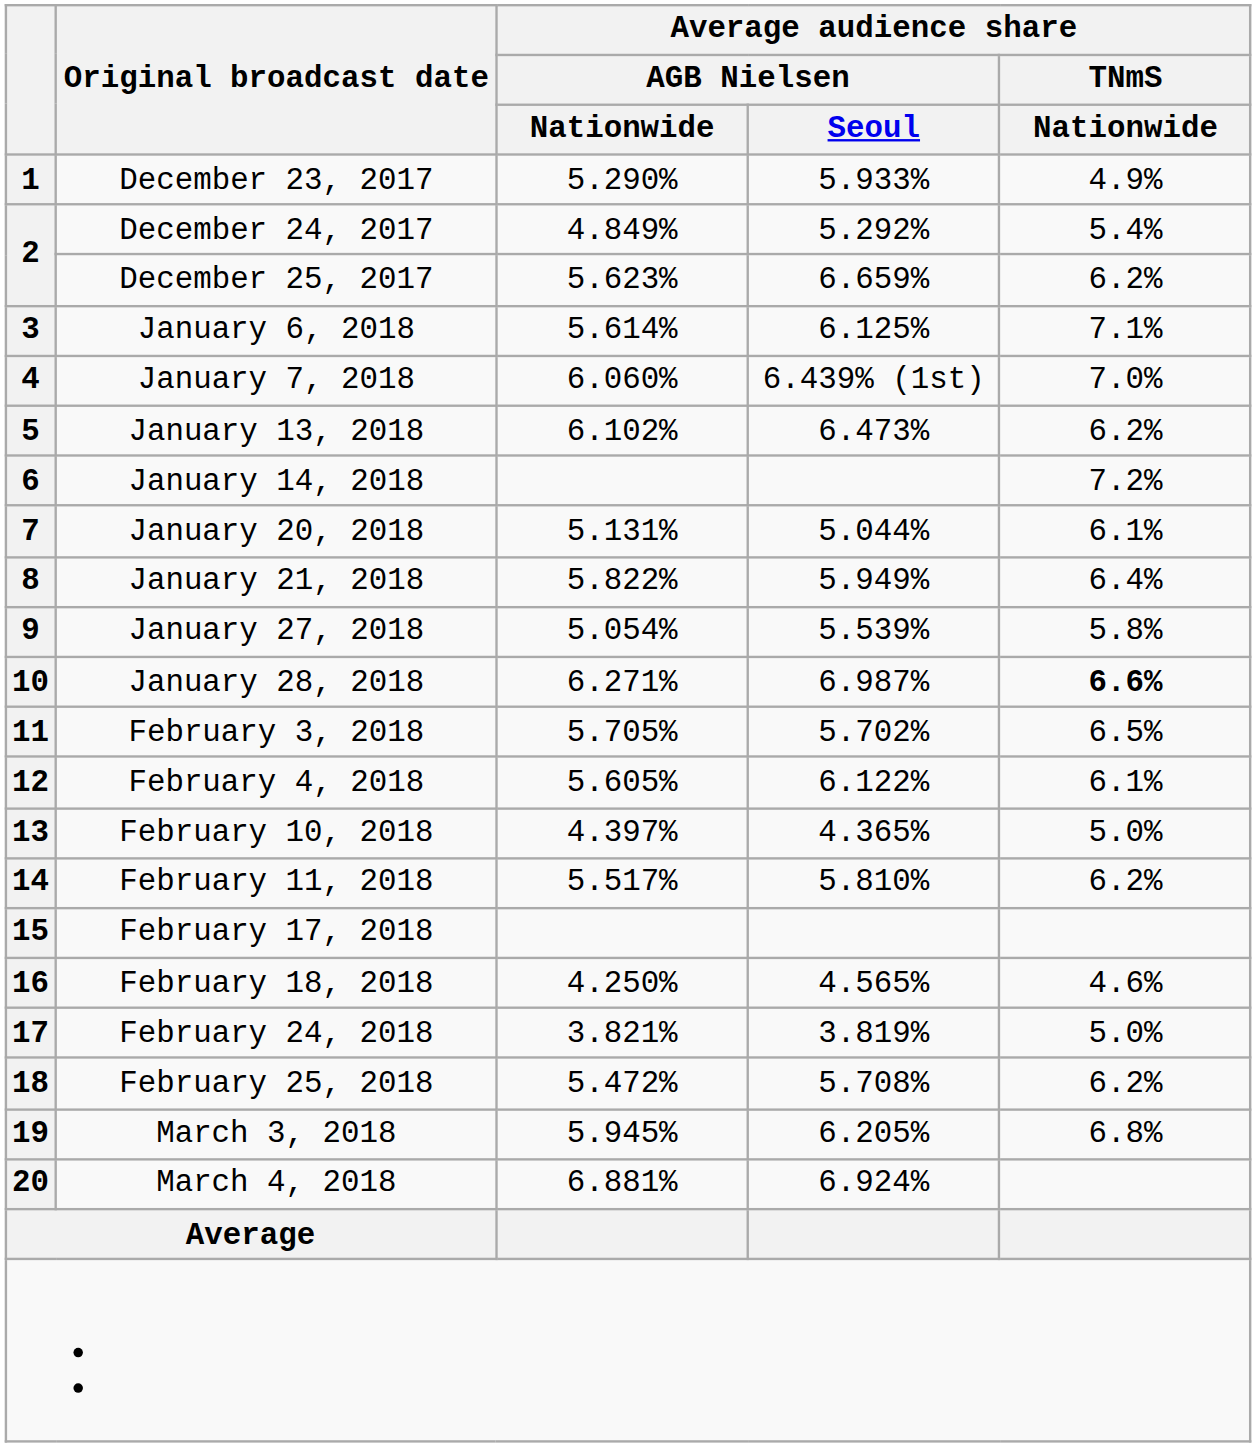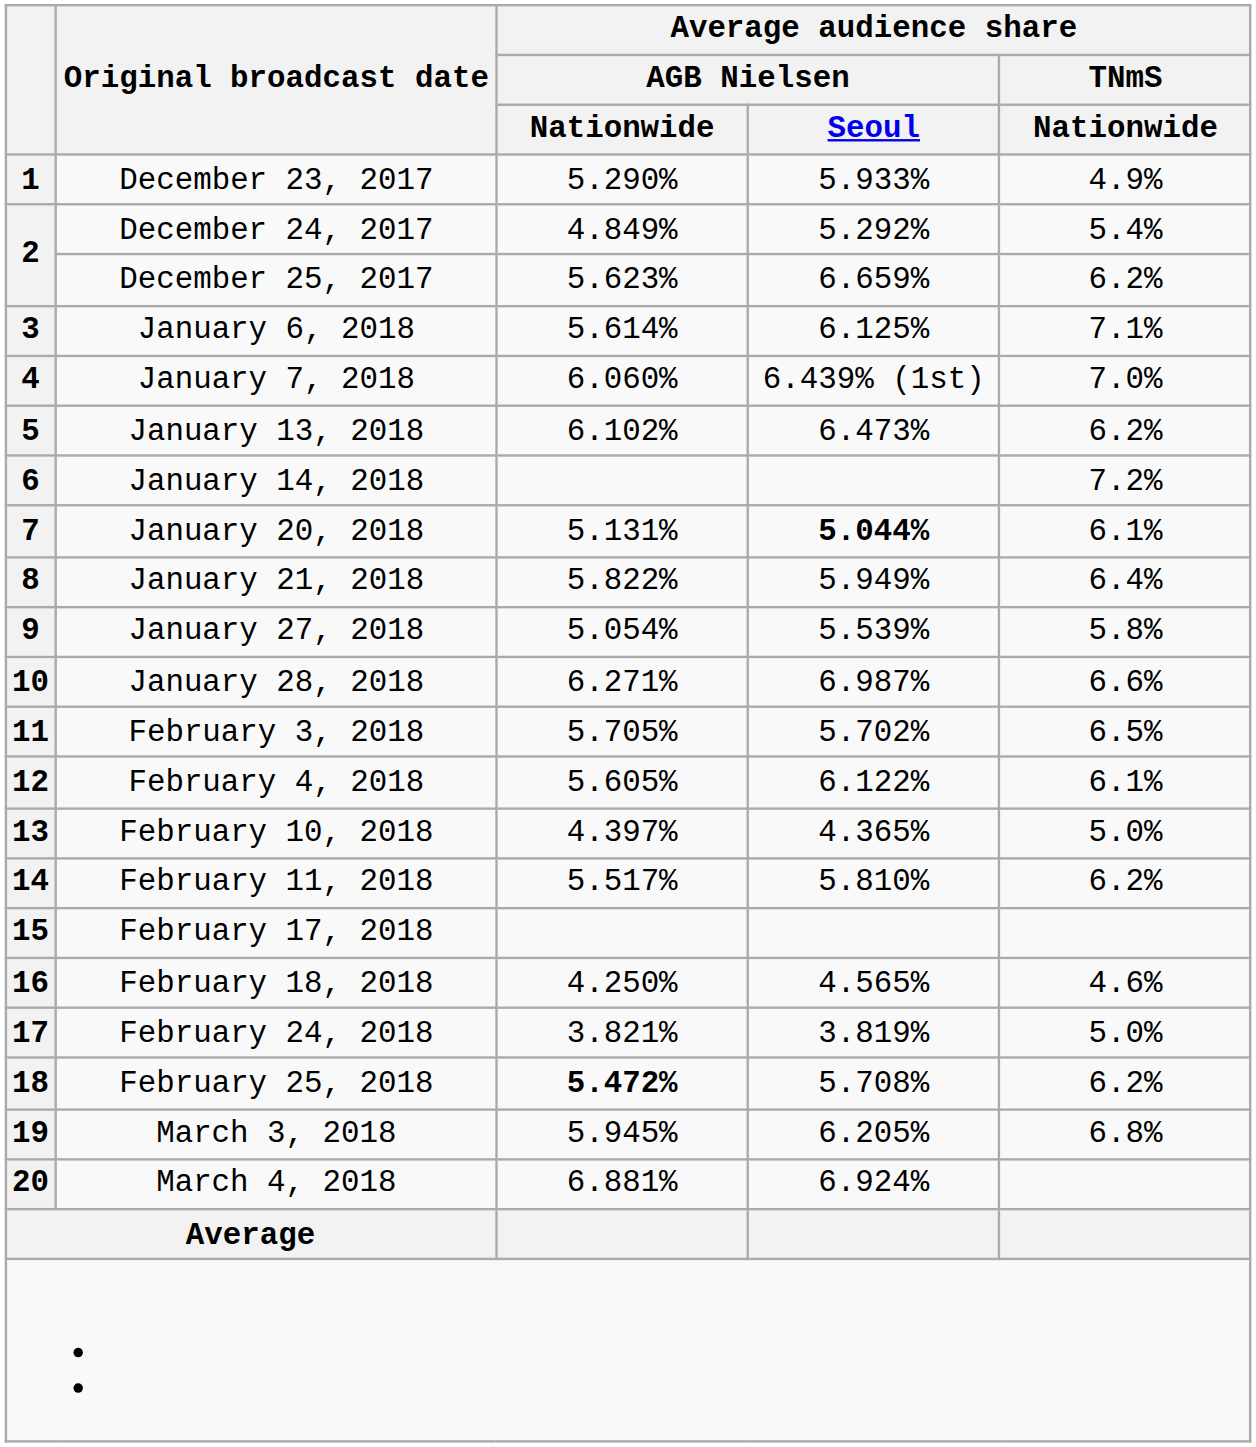(874, 531) normal -> (874, 531) bold
(1125, 682) bold -> (1125, 682) normal
(622, 1084) normal -> (622, 1084) bold
